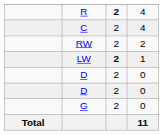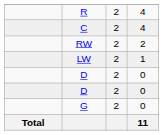(116, 12) bold -> (116, 12) normal
(116, 59) bold -> (116, 59) normal
